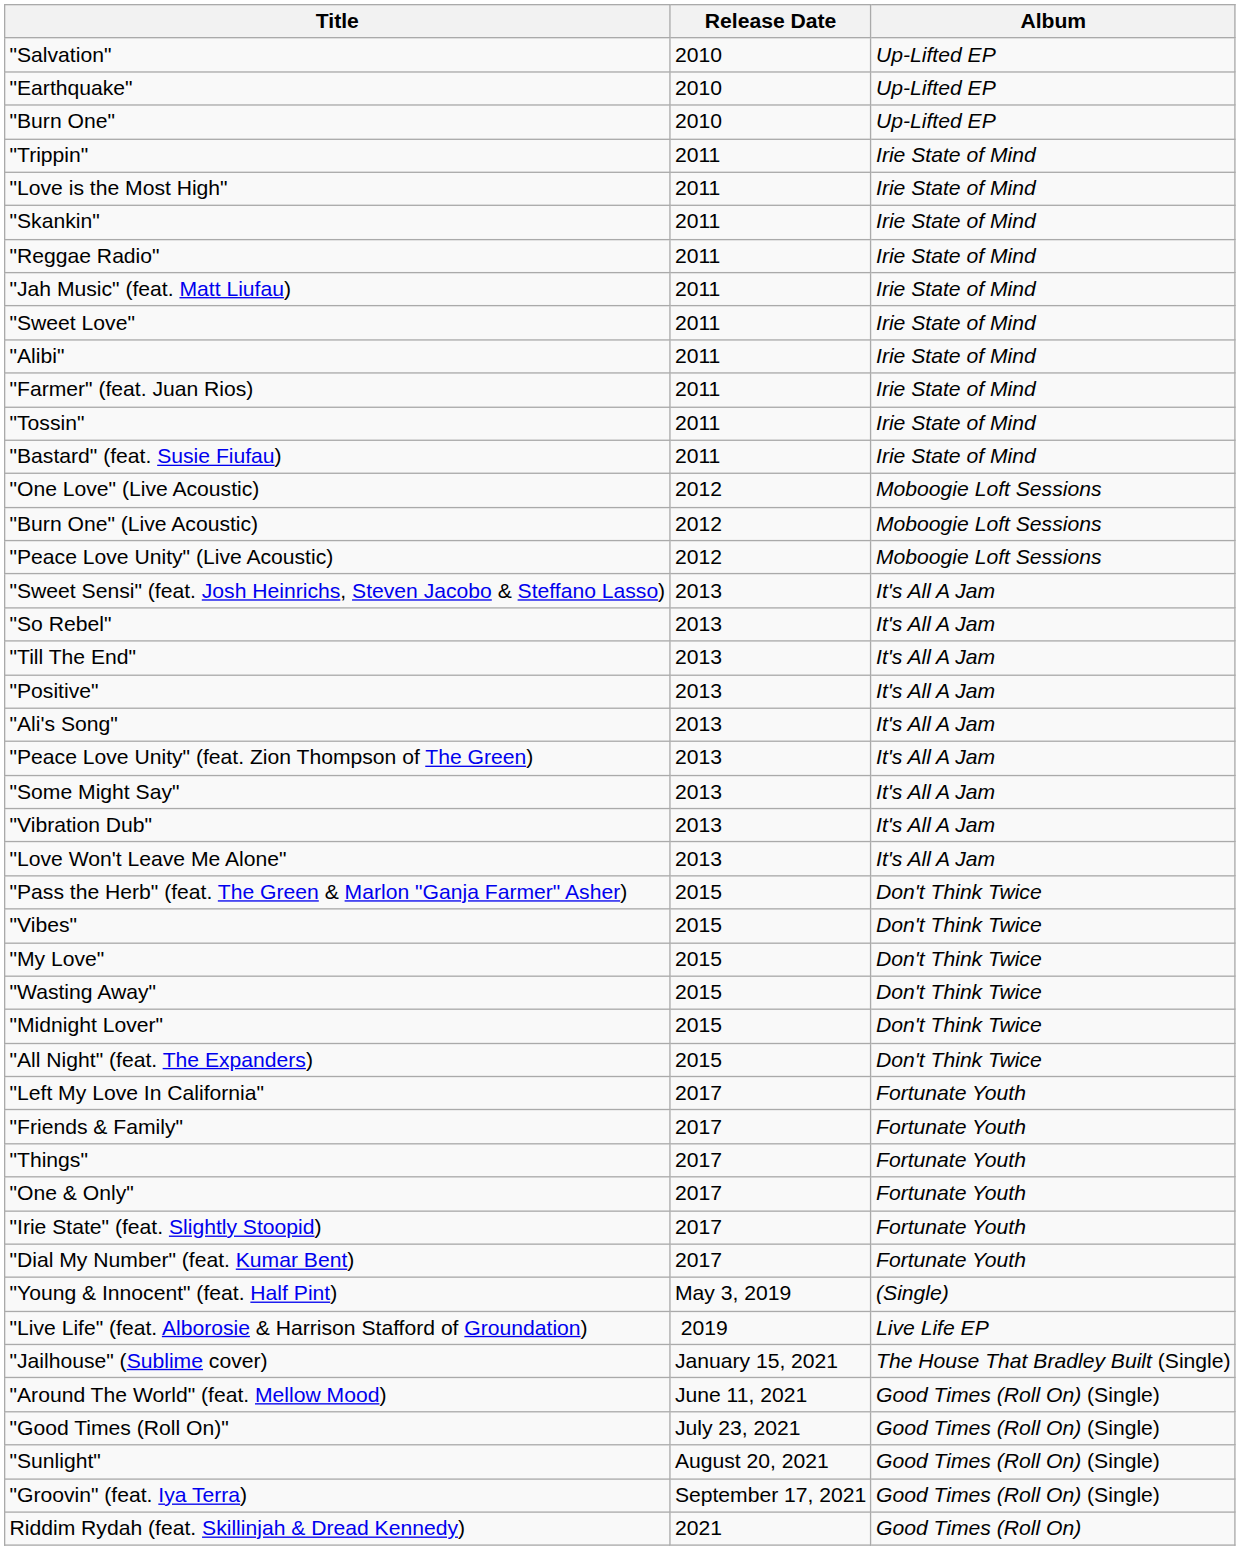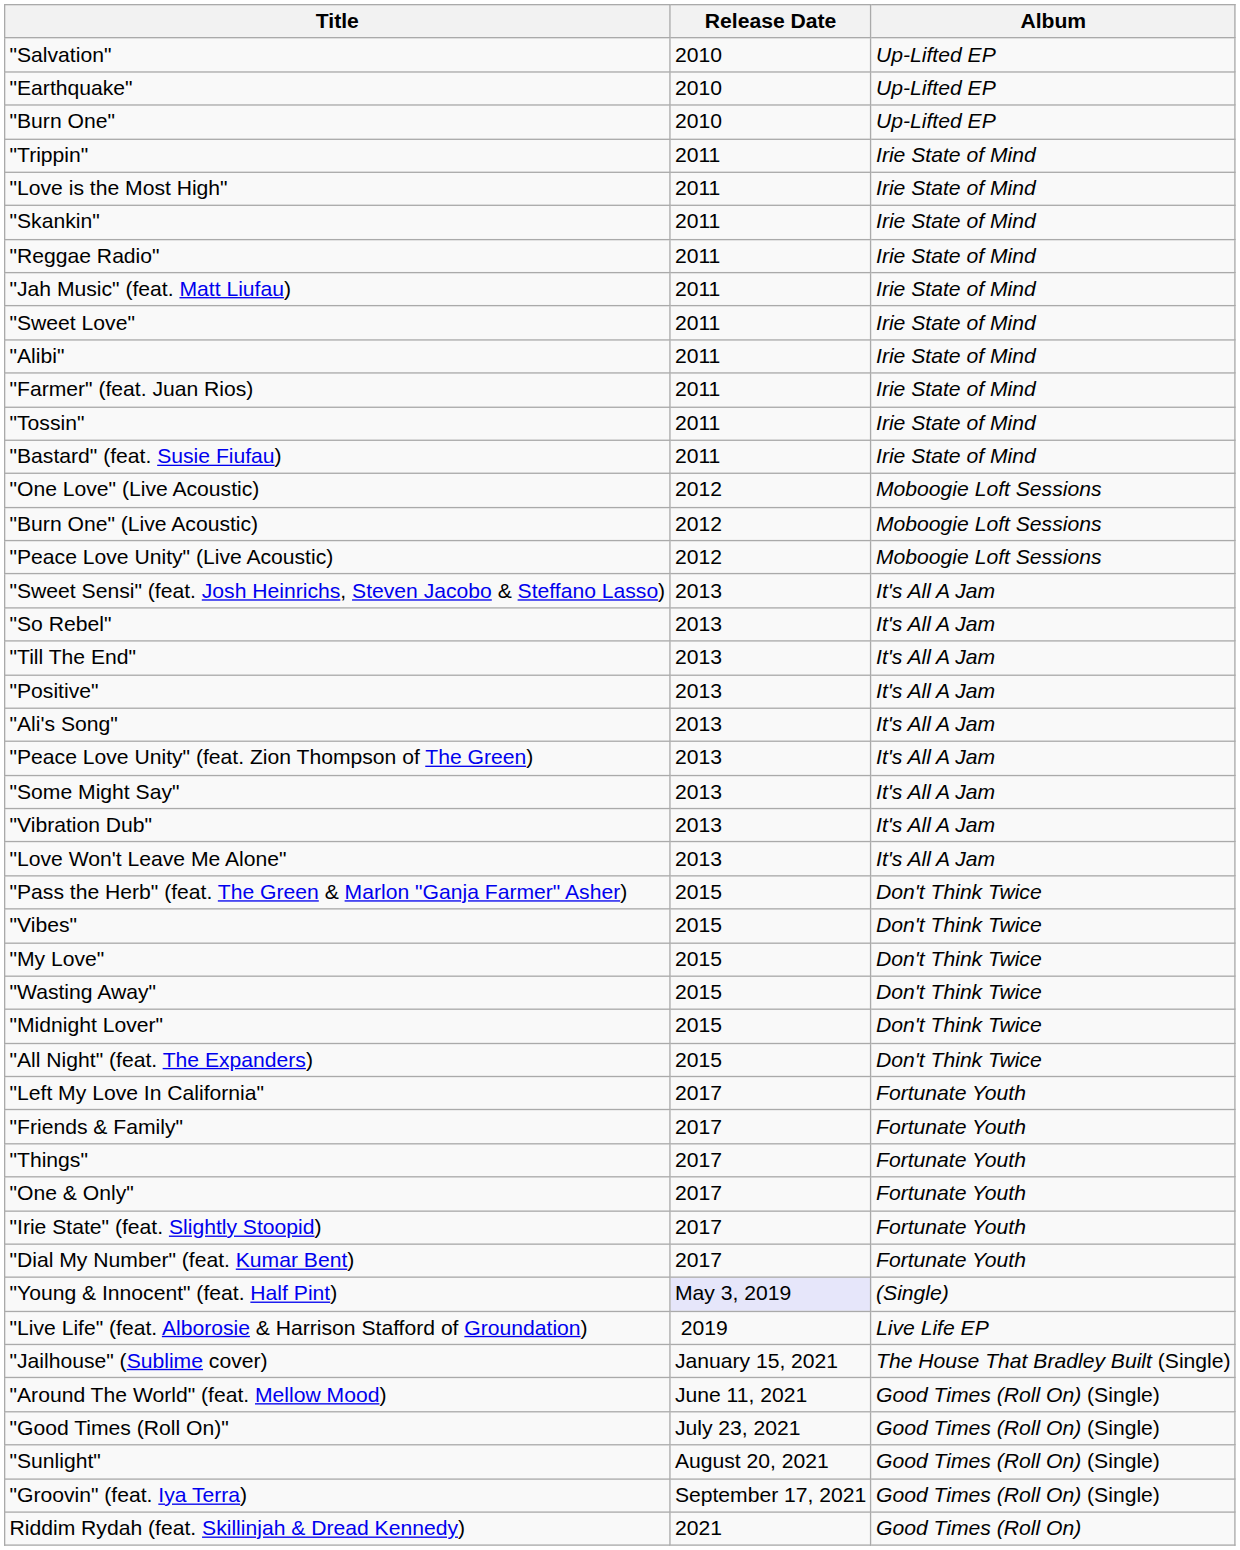(733, 1294) no background -> (733, 1294) lavender background
